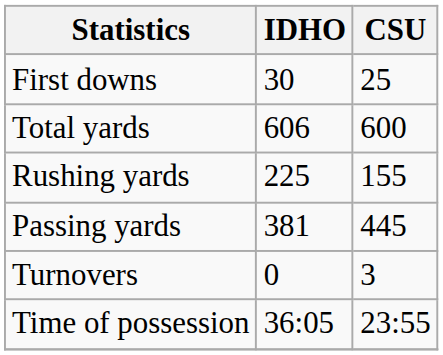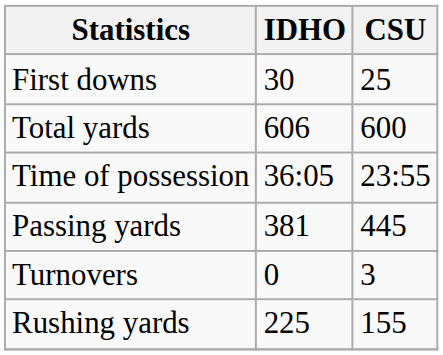rows swapped: (101, 176) <-> (131, 323)
